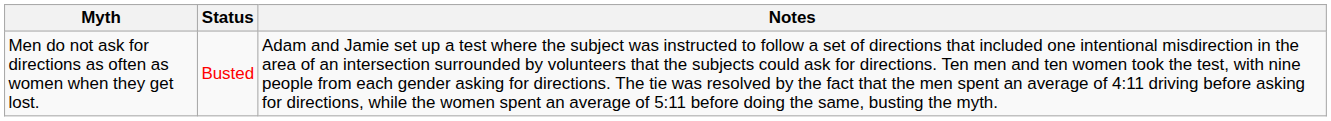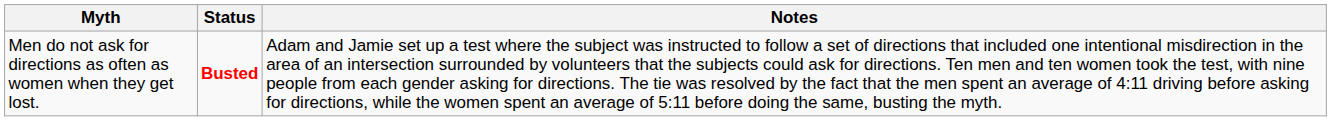(228, 73) normal -> (230, 73) bold
